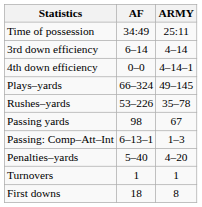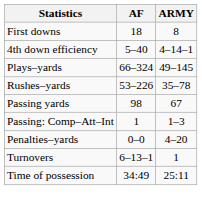rows swapped: (34, 193) <-> (51, 31)
- row: (53, 49)
(136, 67) 0–0 -> (136, 49) 5–40
(136, 139) 6–13–1 -> (136, 121) 1
(136, 157) 5–40 -> (136, 139) 0–0
(136, 175) 1 -> (136, 157) 6–13–1
